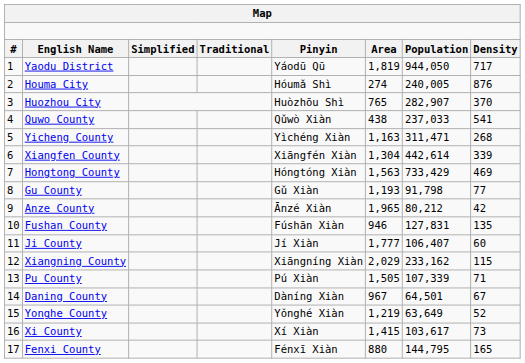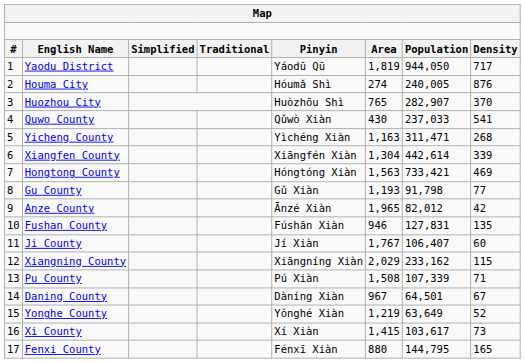(378, 119) 438 -> (378, 119) 430
(427, 172) 733,429 -> (427, 172) 733,421
(424, 208) 80,212 -> (424, 208) 82,012
(384, 243) 1,777 -> (384, 243) 1,767
(384, 278) 1,505 -> (384, 278) 1,508
